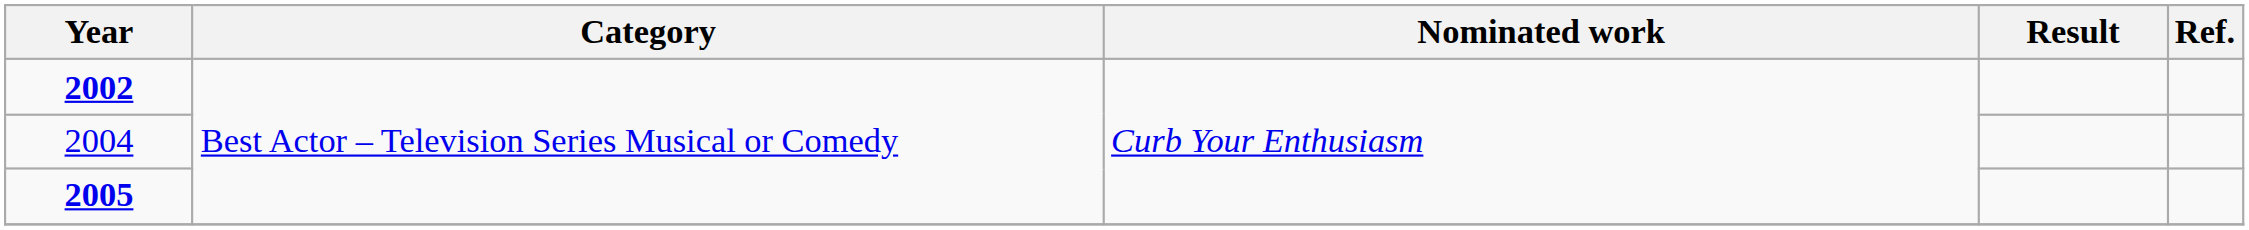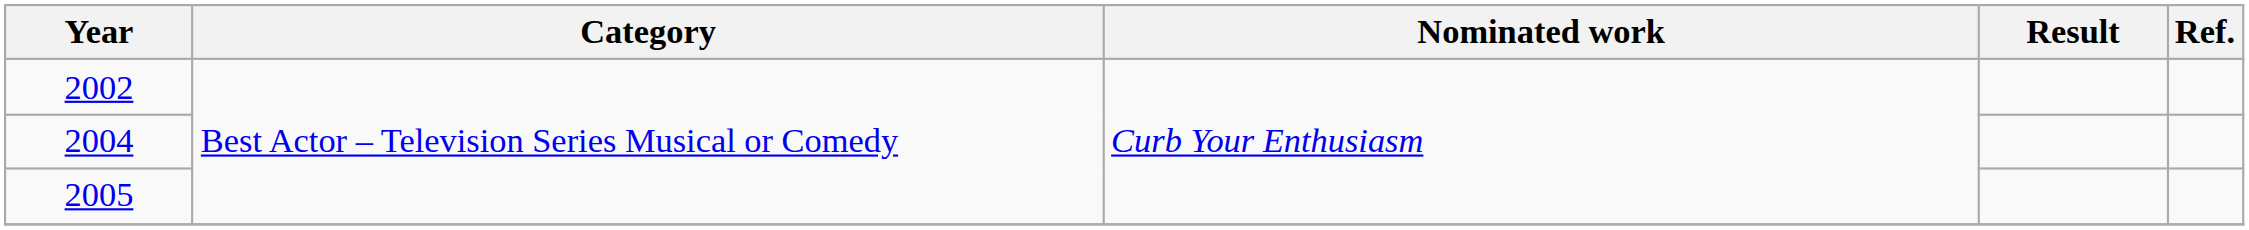(99, 86) bold -> (99, 86) normal
(99, 195) bold -> (99, 195) normal
